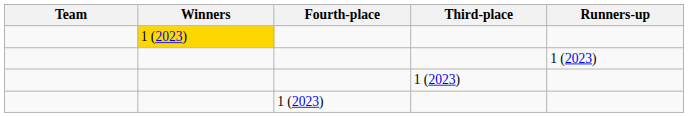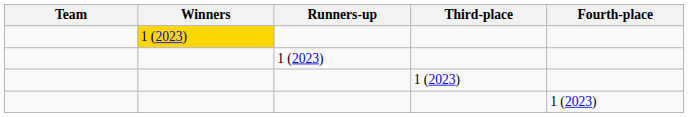columns swapped: (615, 15) <-> (342, 15)
